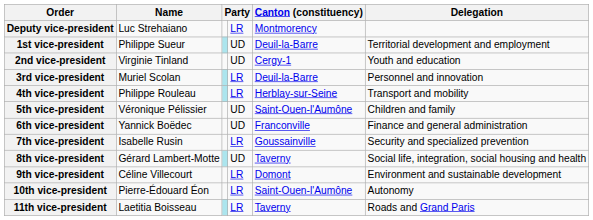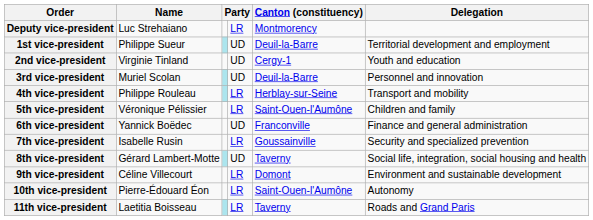(237, 77) LR -> (238, 77) UD
(238, 110) UD -> (237, 110) LR
